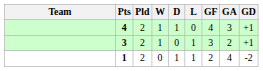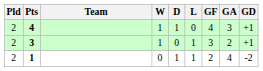columns swapped: (60, 12) <-> (142, 12)
